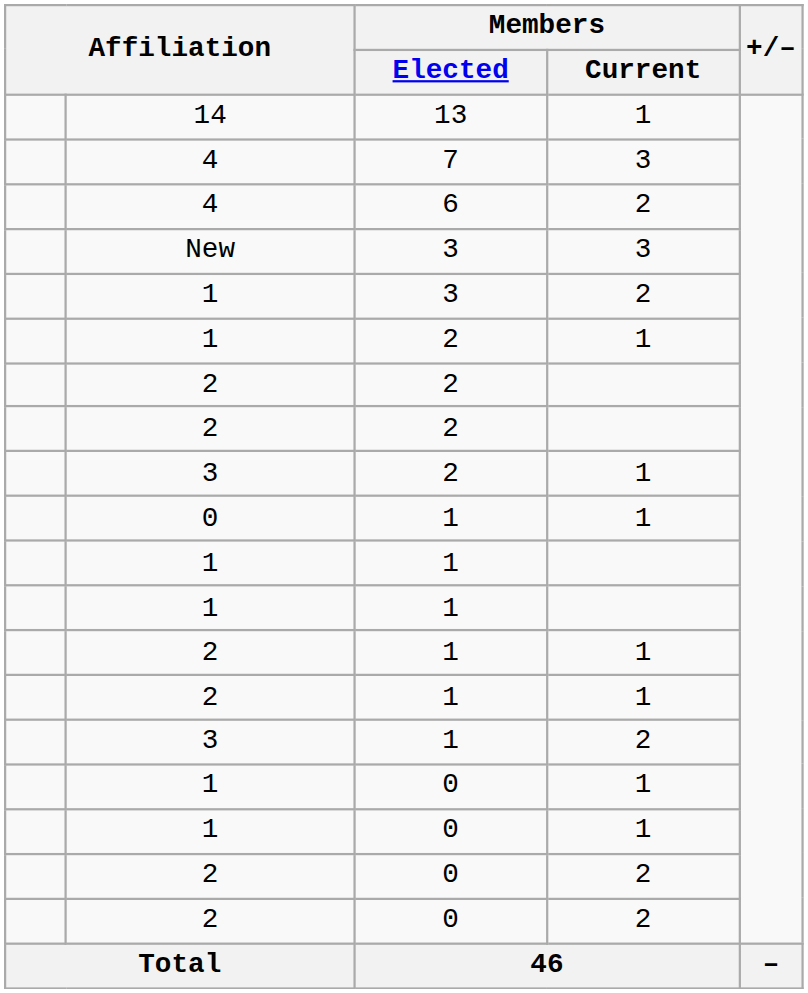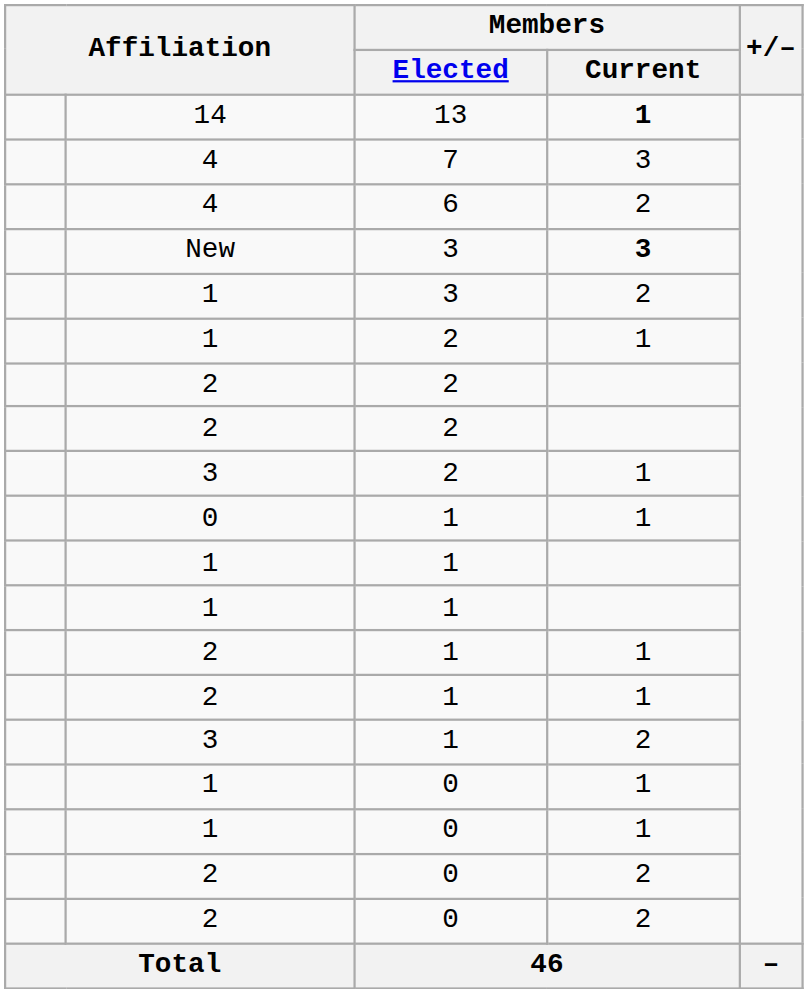(643, 117) normal -> (643, 117) bold
(643, 251) normal -> (643, 251) bold
